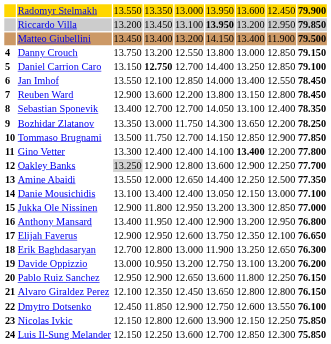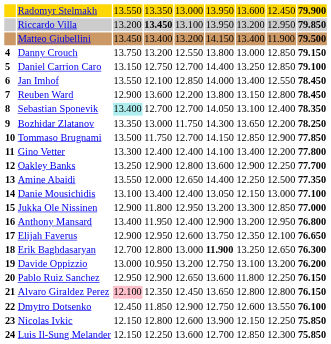(158, 24) normal -> (158, 24) bold
(220, 24) bold -> (220, 24) normal
(158, 67) bold -> (158, 67) normal
(128, 109) no background -> (128, 109) paleturquoise background
(251, 151) bold -> (251, 151) normal
(128, 165) lightgrey background -> (128, 165) no background
(220, 250) normal -> (220, 250) bold
(128, 292) no background -> (128, 292) pink background
